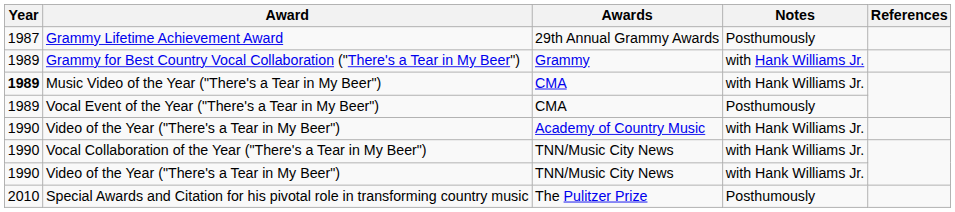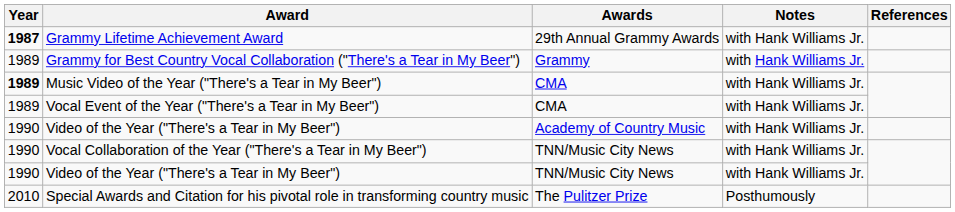(24, 38) normal -> (24, 38) bold
(771, 38) Posthumously -> (795, 38) with Hank Williams Jr.
(771, 106) Posthumously -> (795, 106) with Hank Williams Jr.
